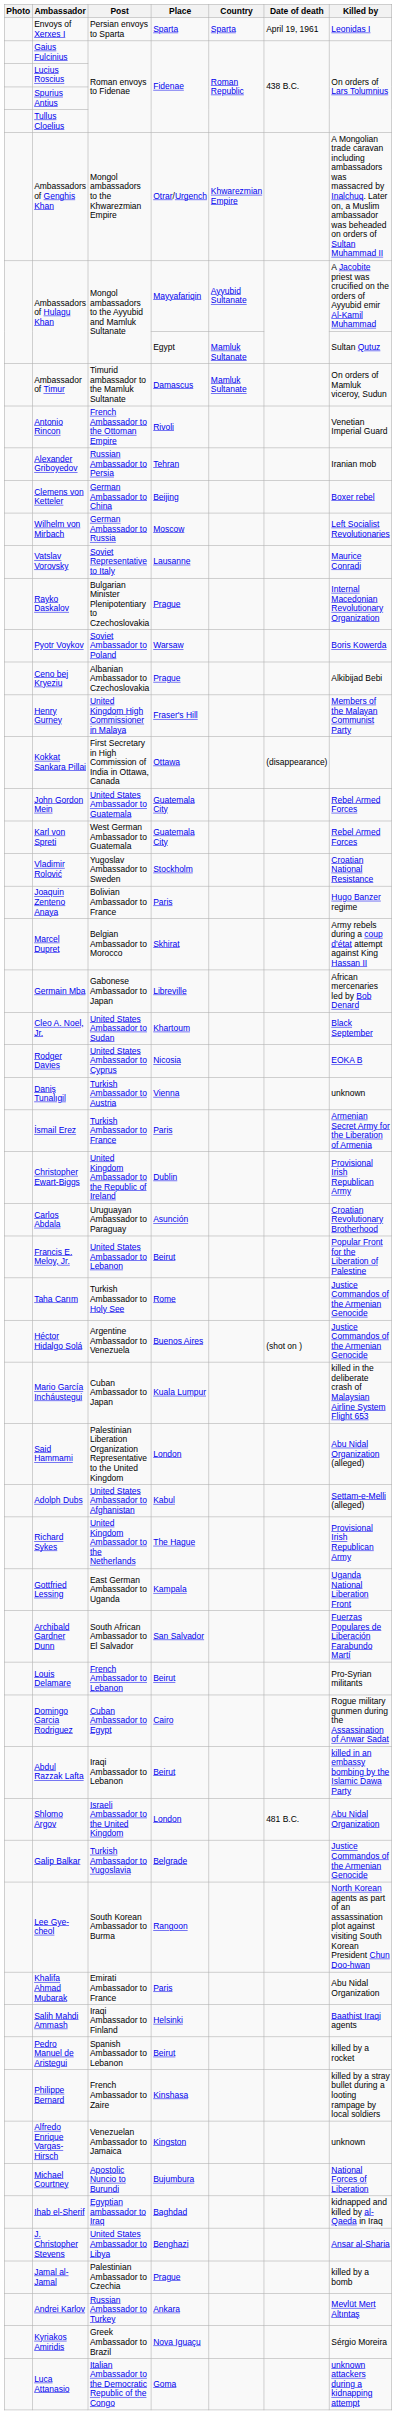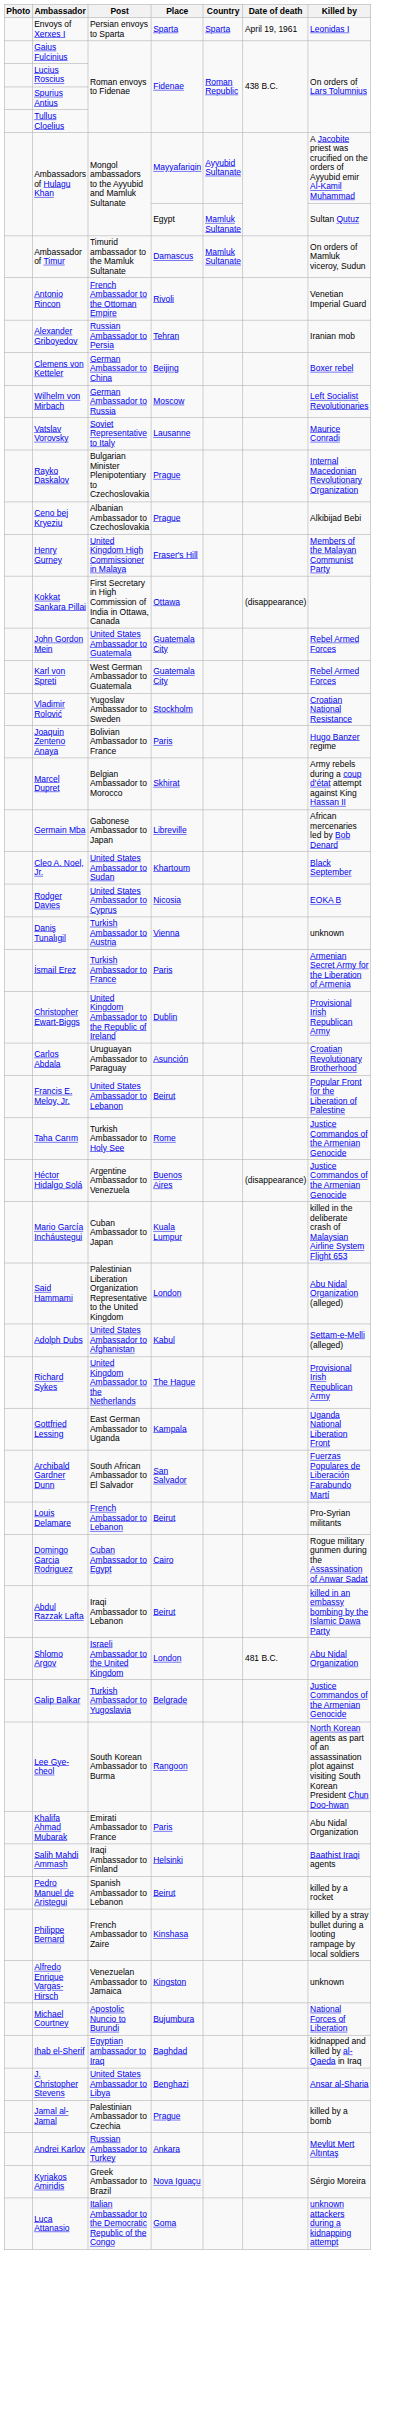- row: (60, 196)
- row: (59, 646)
(284, 1346) (shot on ) -> (276, 1180) (disappearance)
